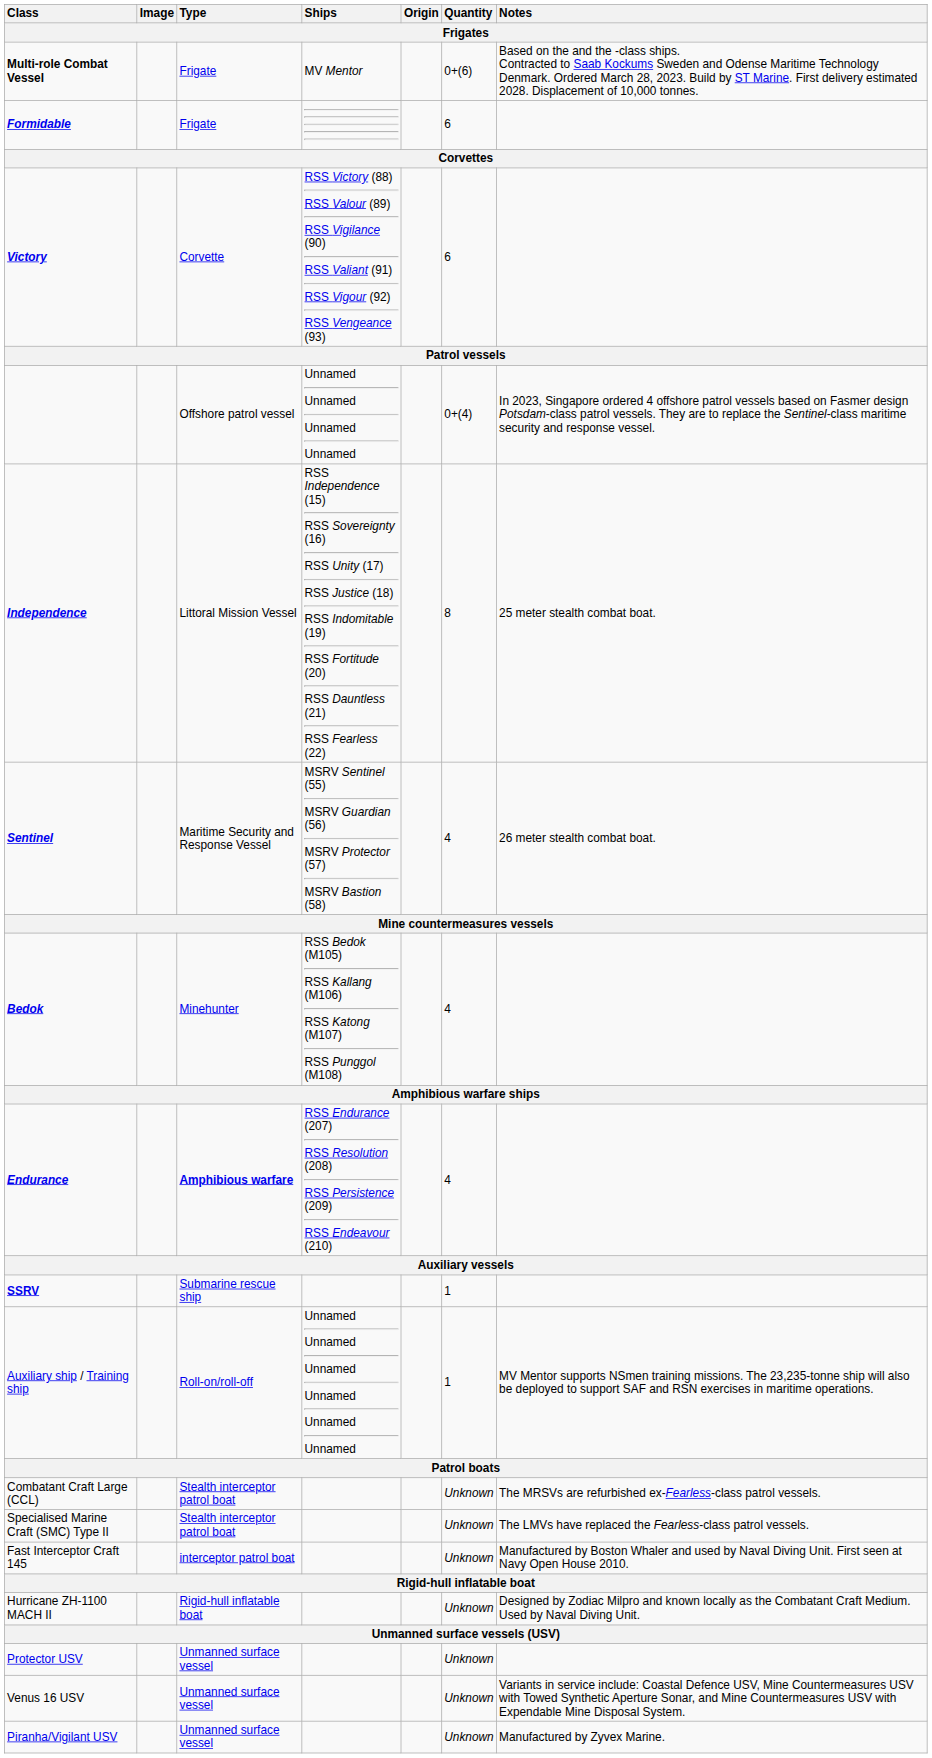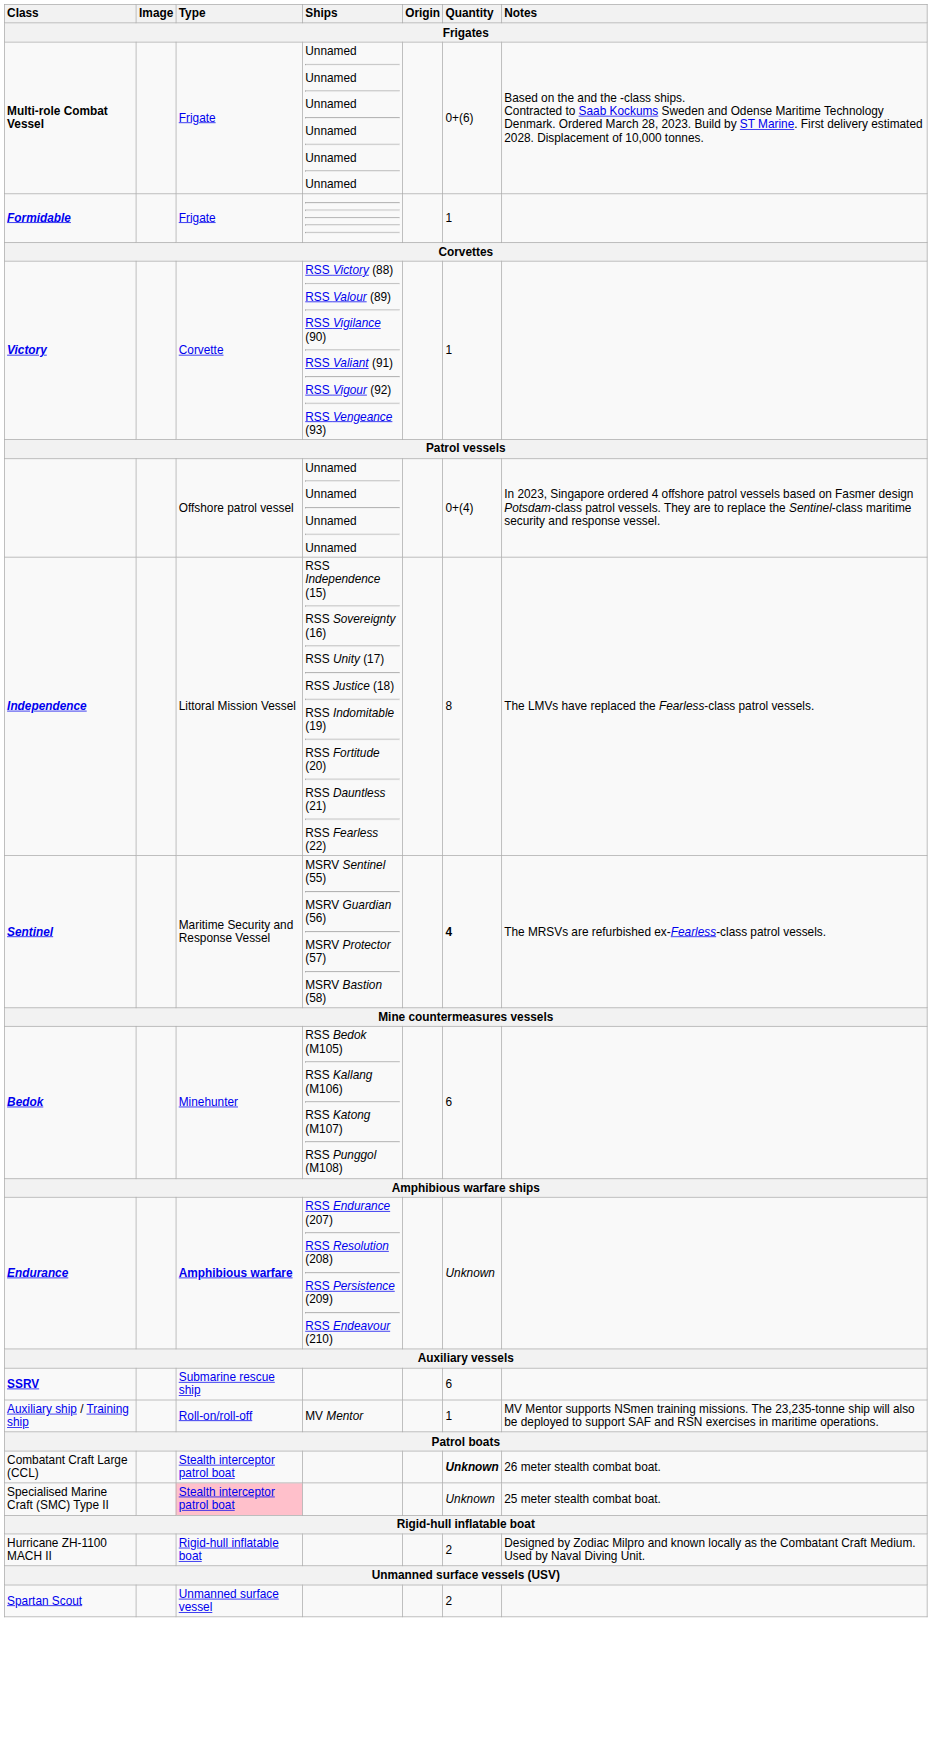(334, 71) MV Mentor -> (352, 118) Unnamed Unnamed Unnamed Unnamed Unnamed Unnamed
(448, 124) 6 -> (449, 218) 1
(448, 257) 6 -> (449, 350) 1
(577, 613) 25 meter stealth combat boat. -> (659, 706) The LMVs have replaced the Fearless-class patrol vessels.
(448, 838) normal -> (449, 931) bold
(577, 838) 26 meter stealth combat boat. -> (665, 931) The MRSVs are refurbished ex-Fearless-class patrol vessels.
(448, 1009) 4 -> (449, 1102) 6
(448, 1180) 4 -> (470, 1273) Unknown
(448, 1290) 1 -> (449, 1384) 6
(352, 1382) Unnamed Unnamed Unnamed Unnamed Unnamed Unnamed -> (334, 1416) MV Mentor
(469, 1493) normal -> (472, 1467) bold
(660, 1493) The MRSVs are refurbished ex-Fearless-class patrol vessels. -> (583, 1467) 26 meter stealth combat boat.
(228, 1525) no background -> (227, 1499) pink background
(654, 1525) The LMVs have replaced the Fearless-class patrol vessels. -> (583, 1499) 25 meter stealth combat boat.
- row: (63, 1557)
(469, 1608) Unknown -> (449, 1550) 2
- row: (45, 1659)
- row: (46, 1698)
+ row: (45, 1600)
- row: (62, 1737)
